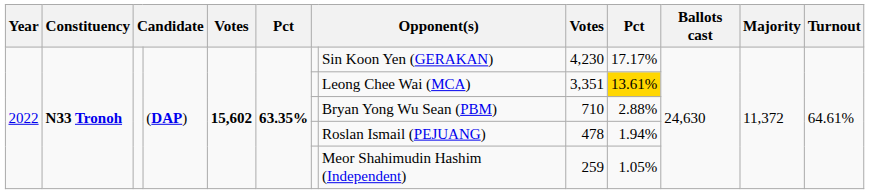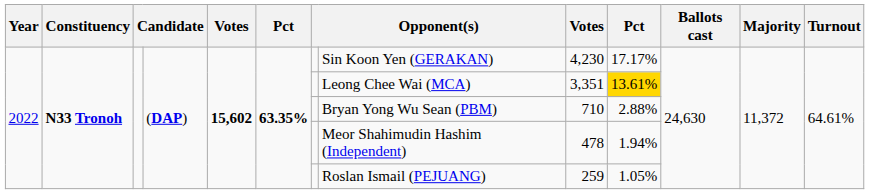(404, 133) Roslan Ismail (PEJUANG) -> (402, 142) Meor Shahimudin Hashim (Independent)
(402, 167) Meor Shahimudin Hashim (Independent) -> (404, 176) Roslan Ismail (PEJUANG)
